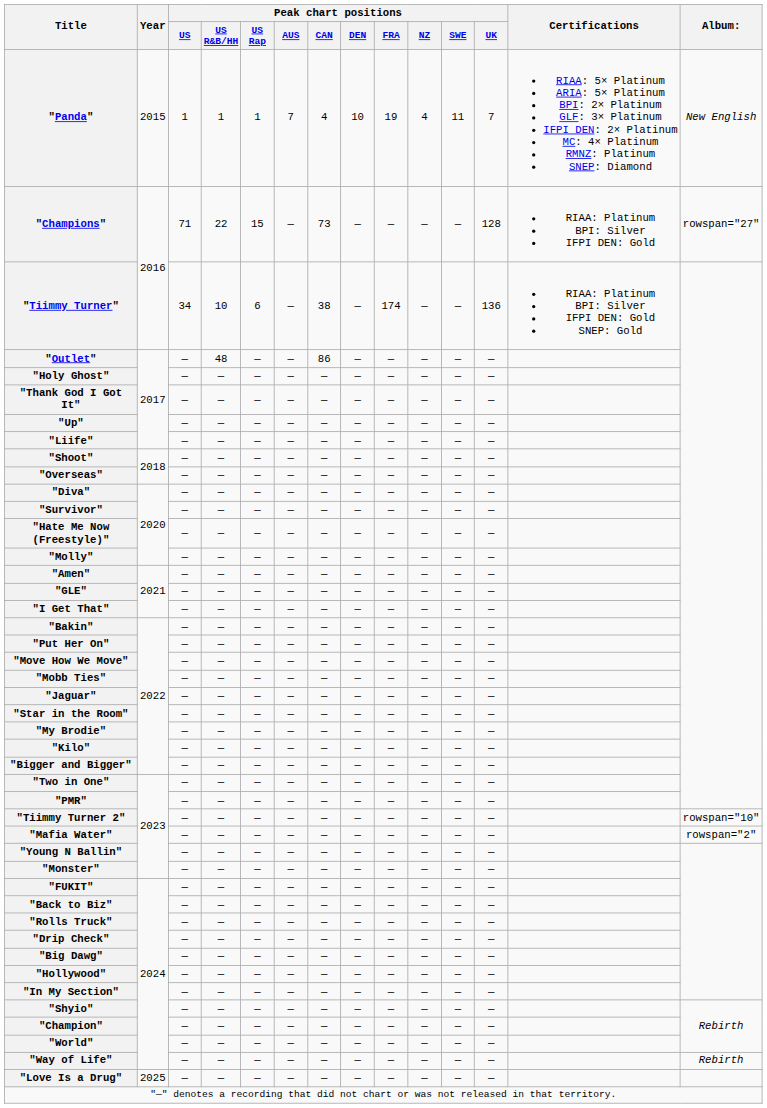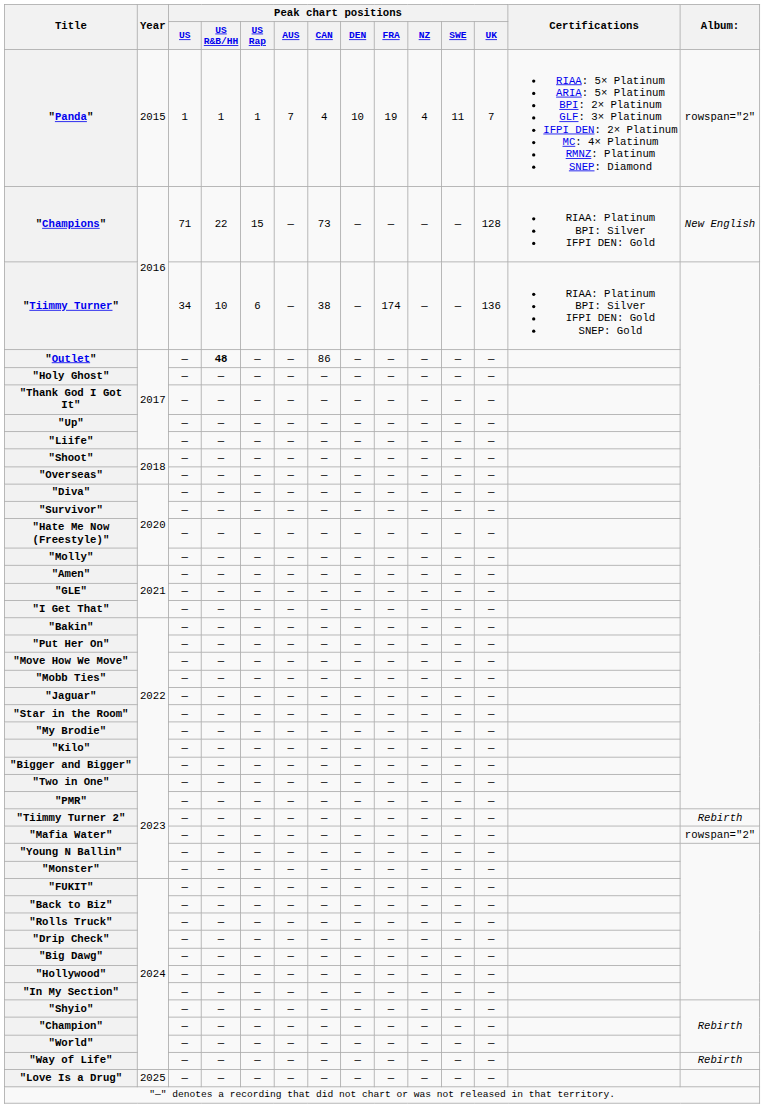(721, 118) New English -> (720, 118) rowspan="2"
(721, 224) rowspan="27" -> (720, 224) New English
(221, 359) normal -> (221, 359) bold
(721, 818) rowspan="10" -> (720, 818) Rebirth
